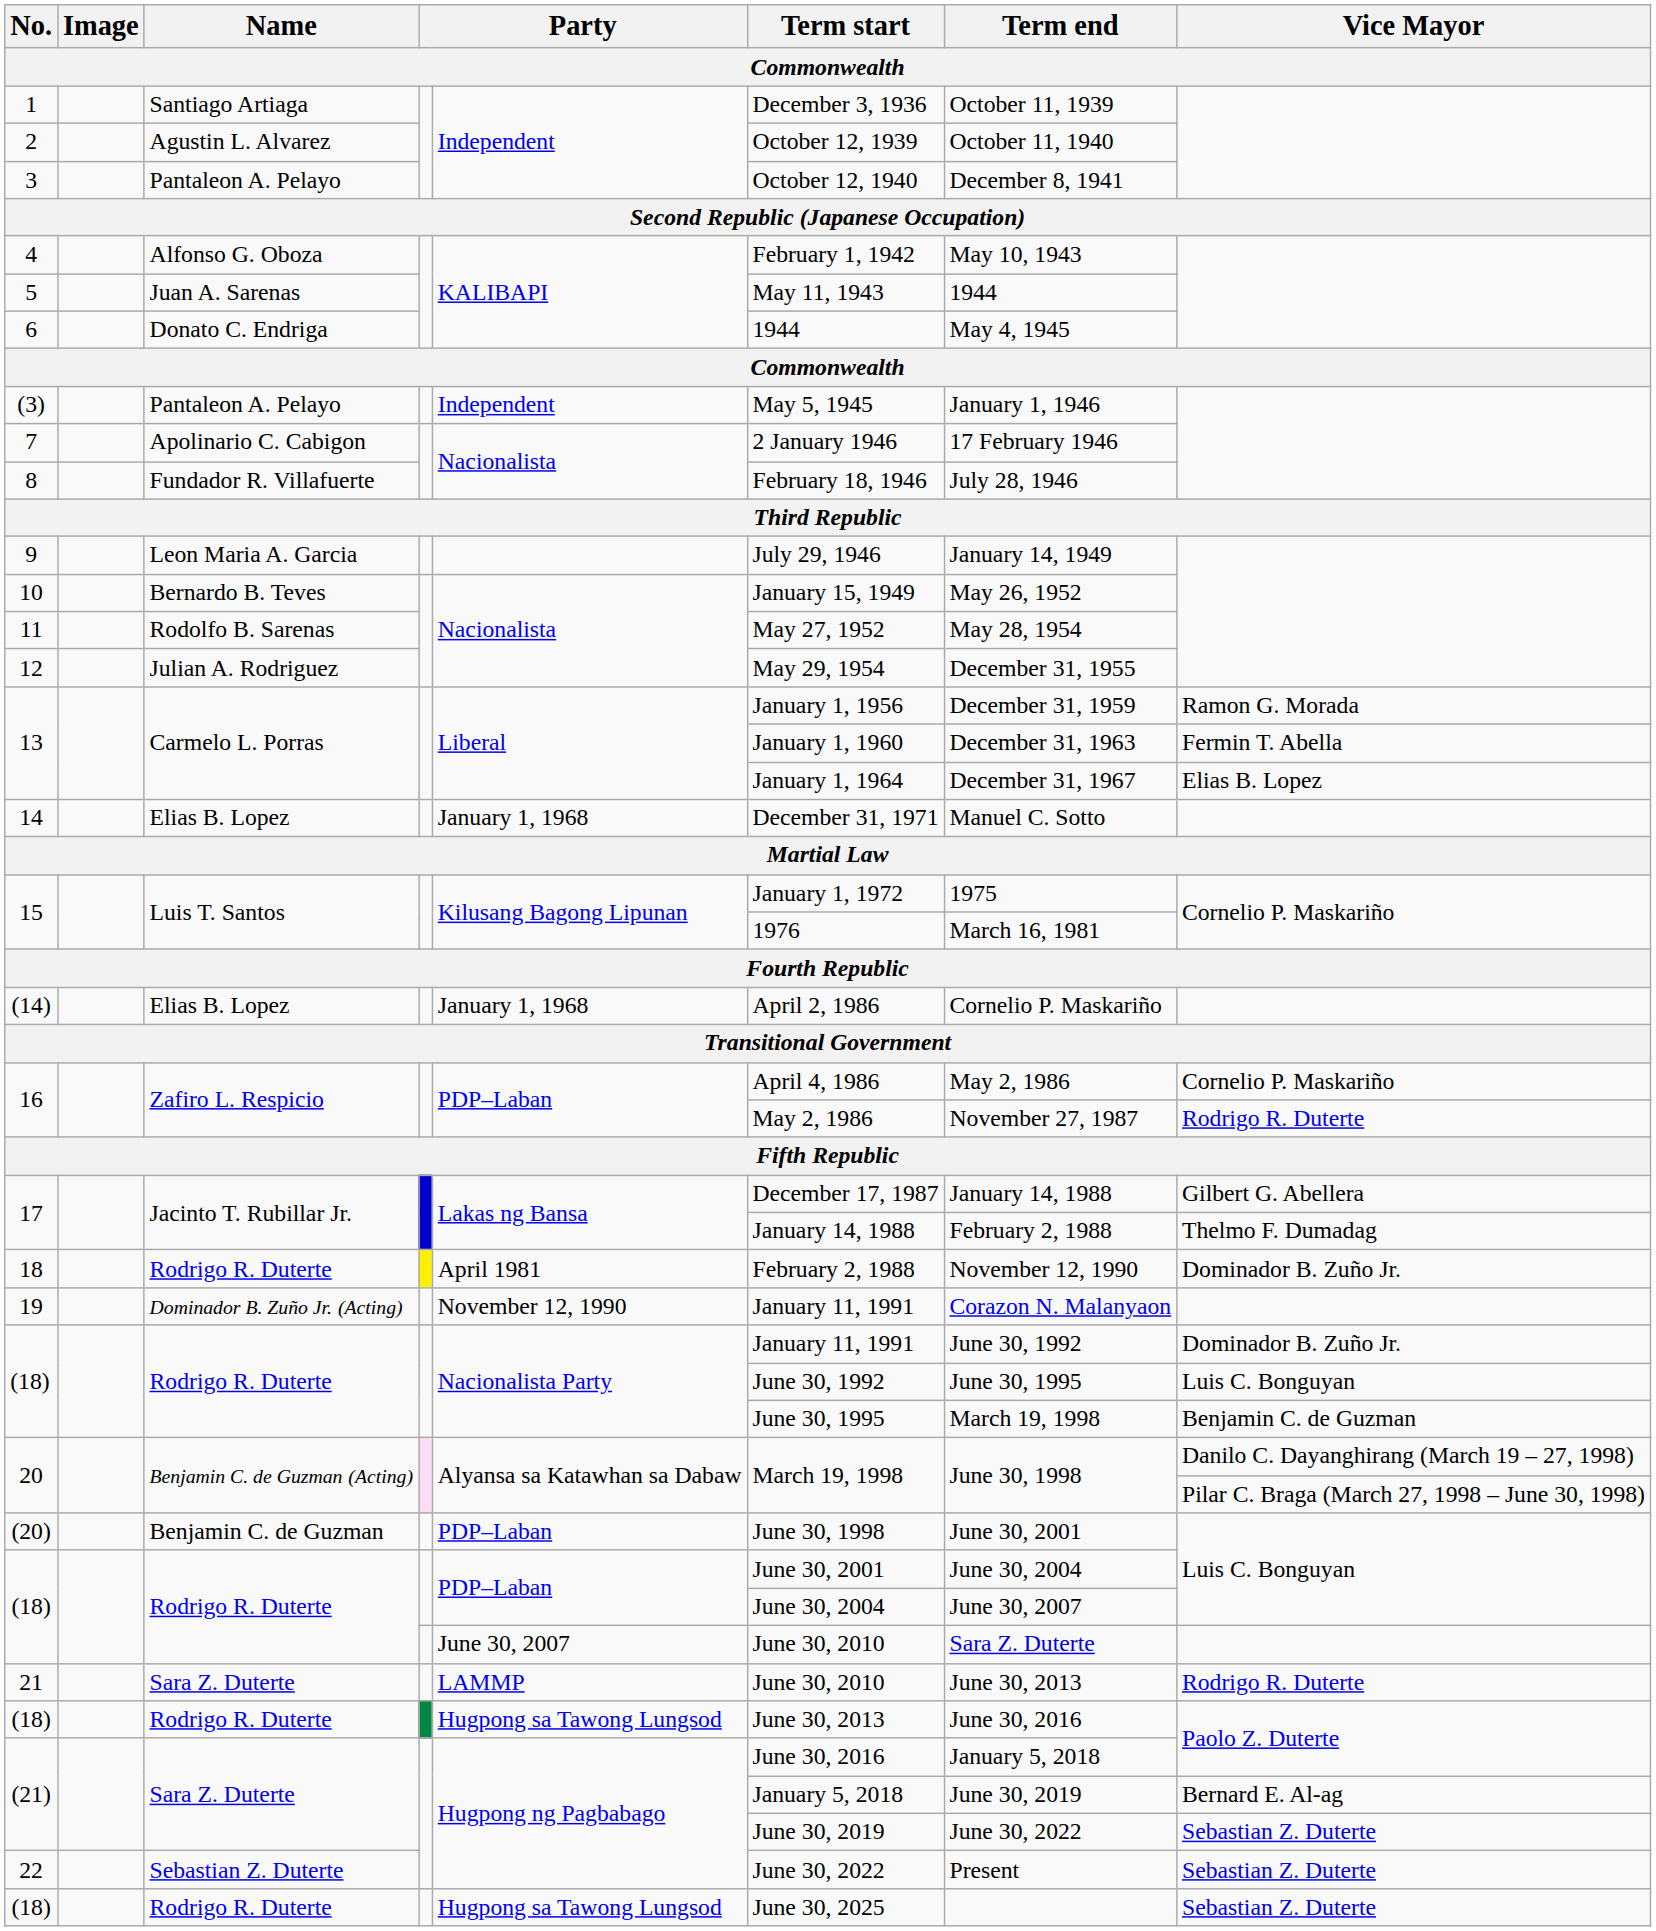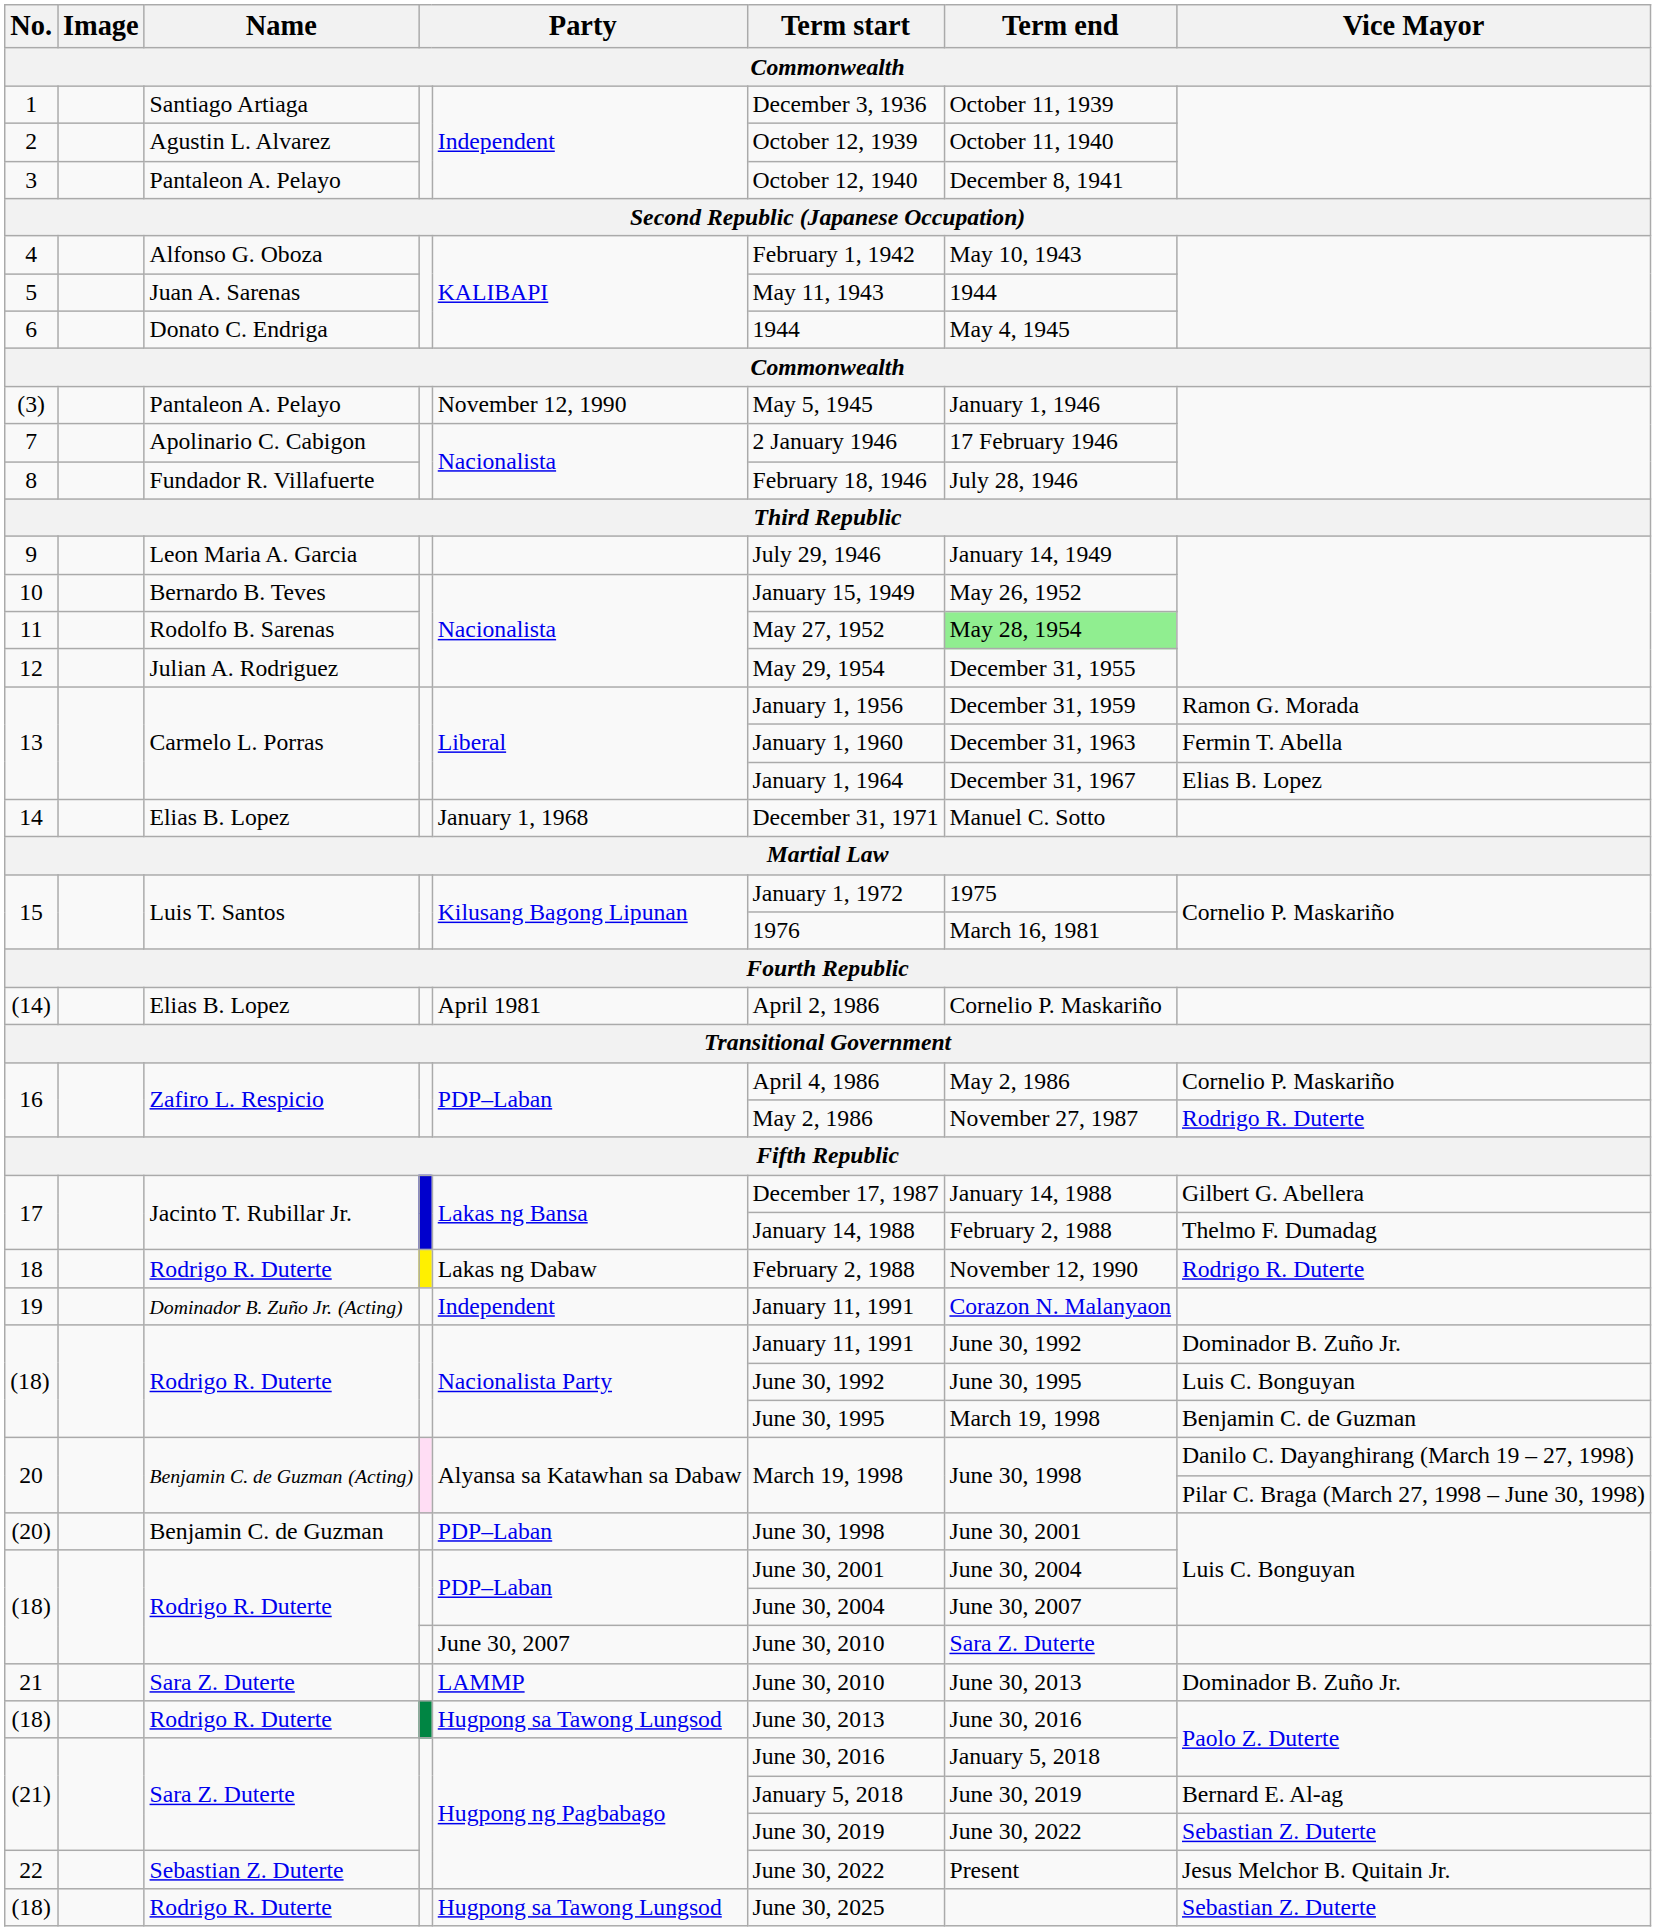(496, 404) Independent -> (532, 404) November 12, 1990
(1016, 630) no background -> (1016, 630) lightgreen background
(513, 1005) January 1, 1968 -> (489, 1005) April 1981
(489, 1268) April 1981 -> (517, 1268) Lakas ng Dabaw
(1292, 1268) Dominador B. Zuño Jr. -> (1273, 1268) Rodrigo R. Duterte
(532, 1306) November 12, 1990 -> (496, 1306) Independent
(1273, 1681) Rodrigo R. Duterte -> (1292, 1681) Dominador B. Zuño Jr.
(1279, 1869) Sebastian Z. Duterte -> (1316, 1869) Jesus Melchor B. Quitain Jr.
